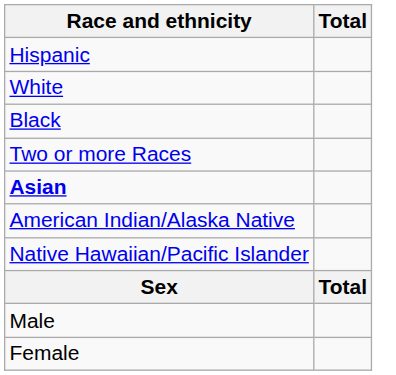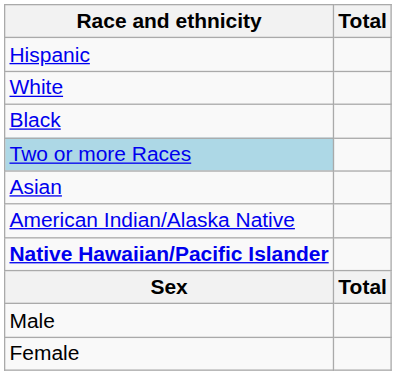(100, 154) no background -> (100, 154) lightblue background
(38, 187) bold -> (36, 187) normal
(159, 253) normal -> (169, 253) bold
